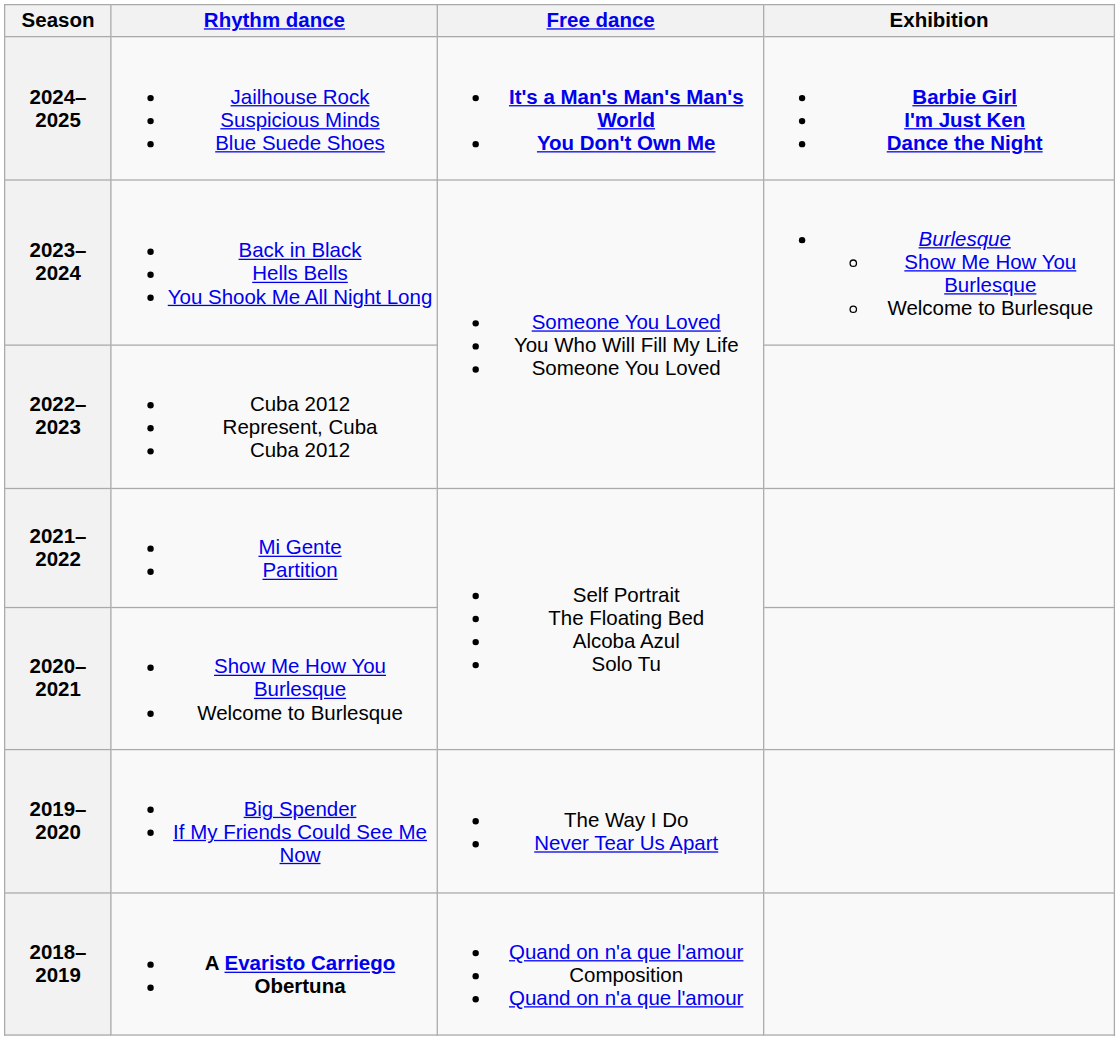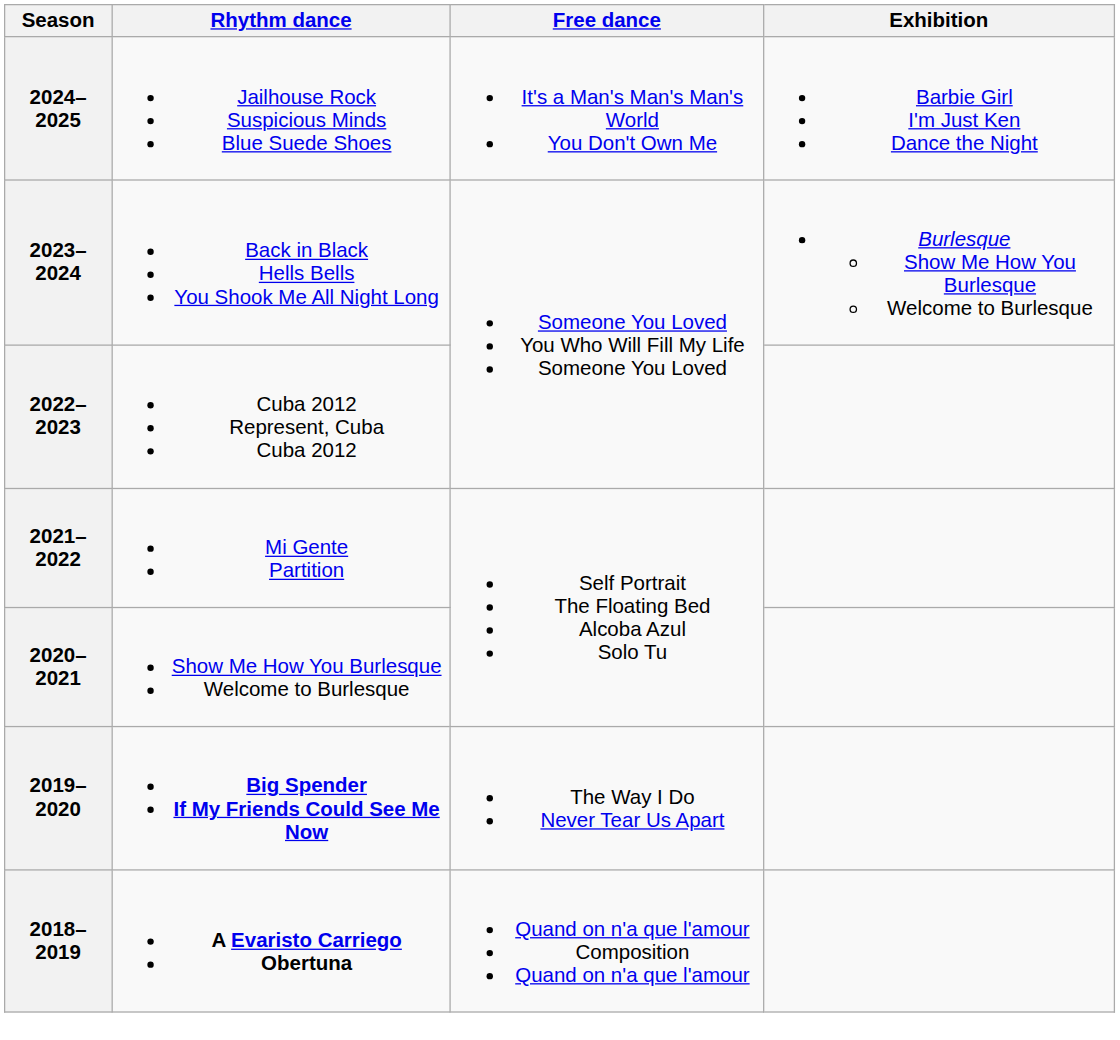(601, 120) bold -> (607, 120) normal
(939, 120) bold -> (939, 120) normal
(274, 833) normal -> (281, 810) bold
